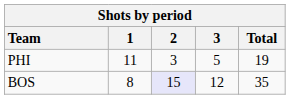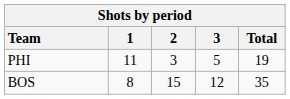(173, 82) lavender background -> (173, 82) no background
